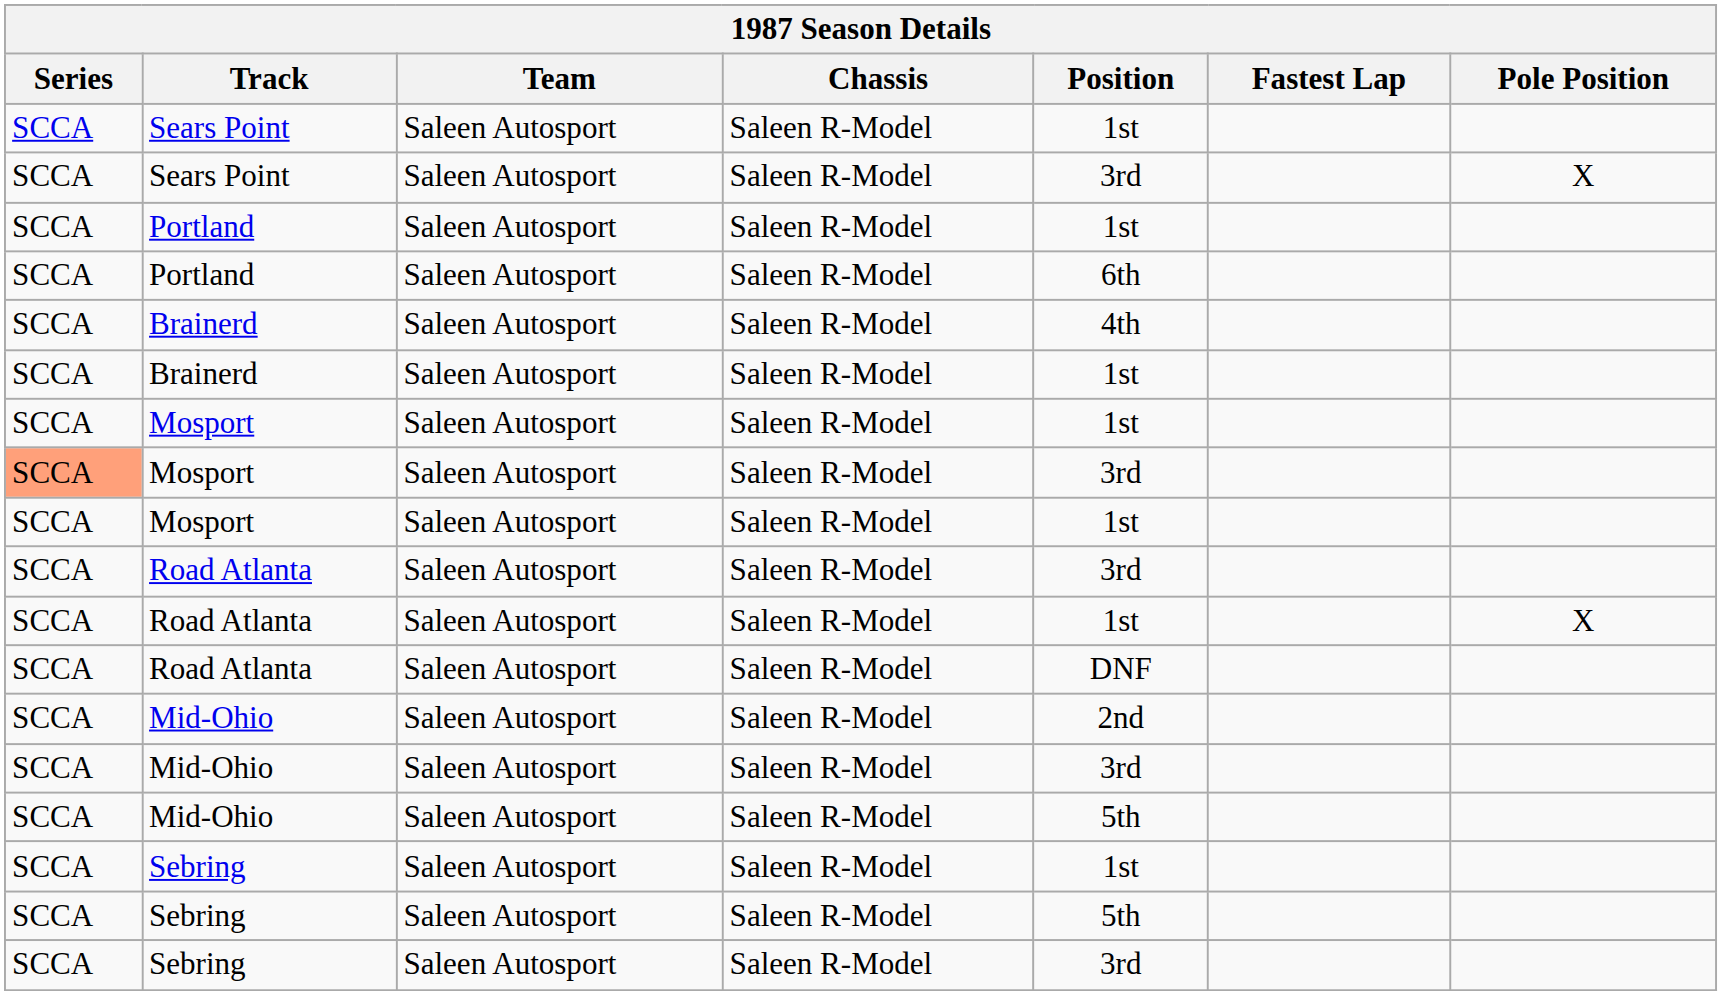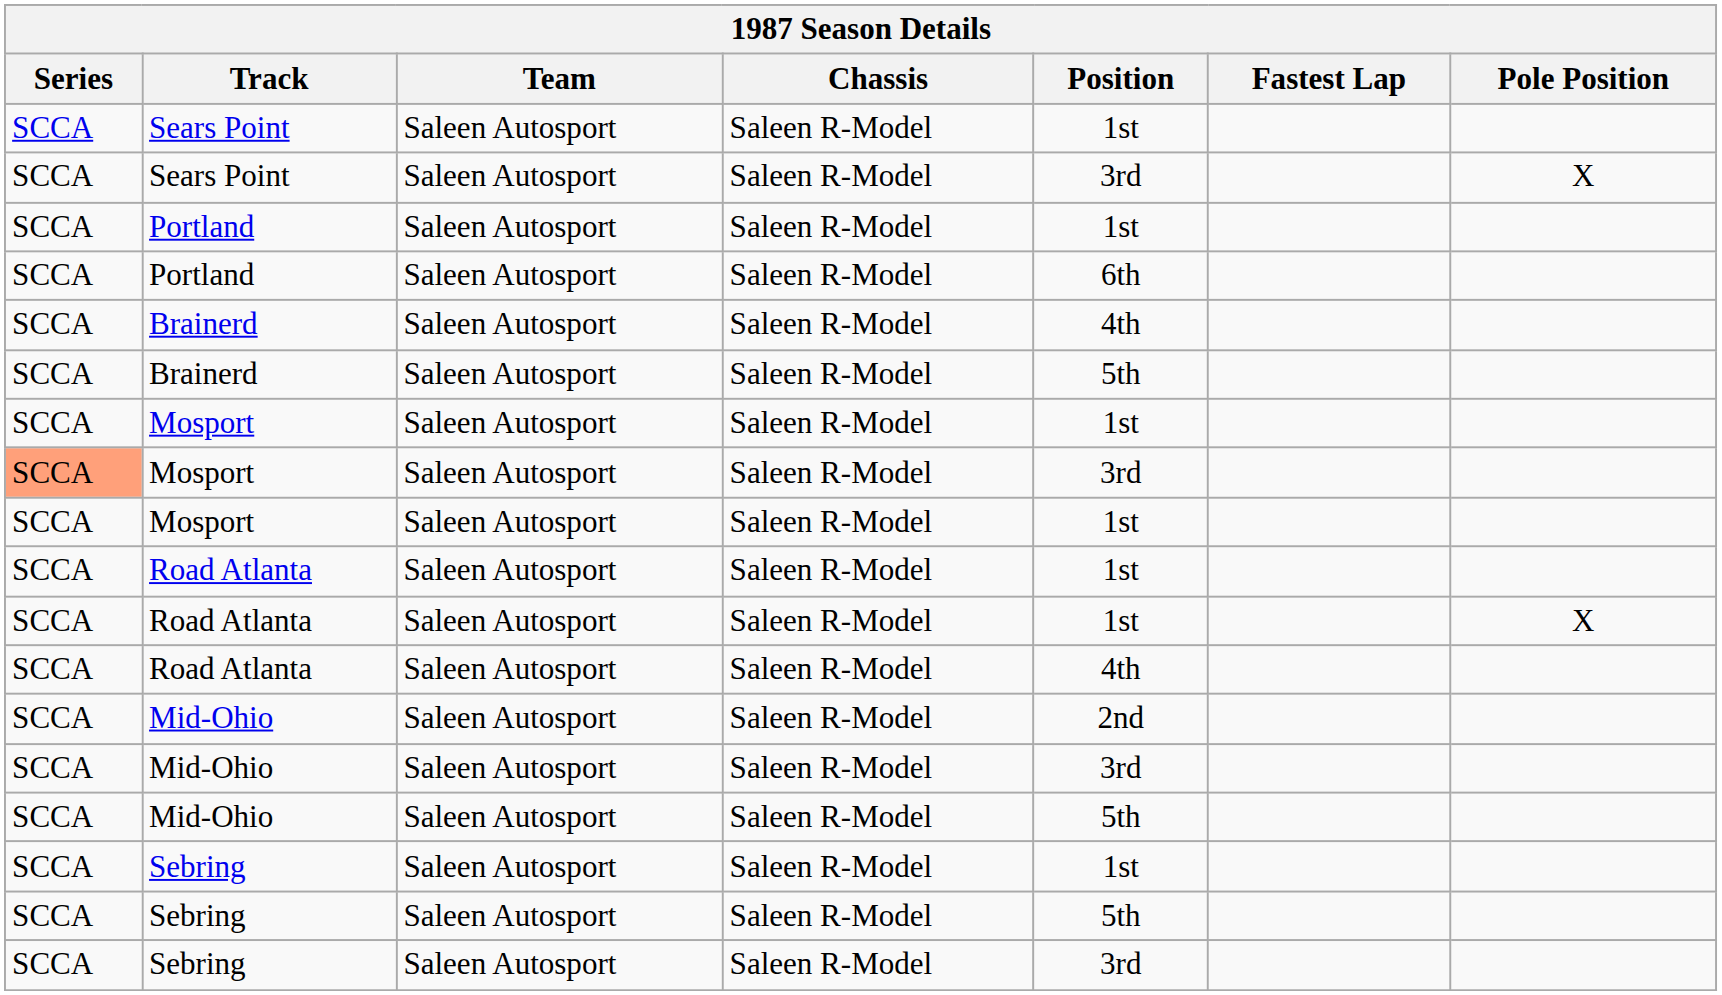(1121, 373) 1st -> (1121, 373) 5th
(1121, 570) 3rd -> (1121, 570) 1st
(1121, 669) DNF -> (1121, 669) 4th
